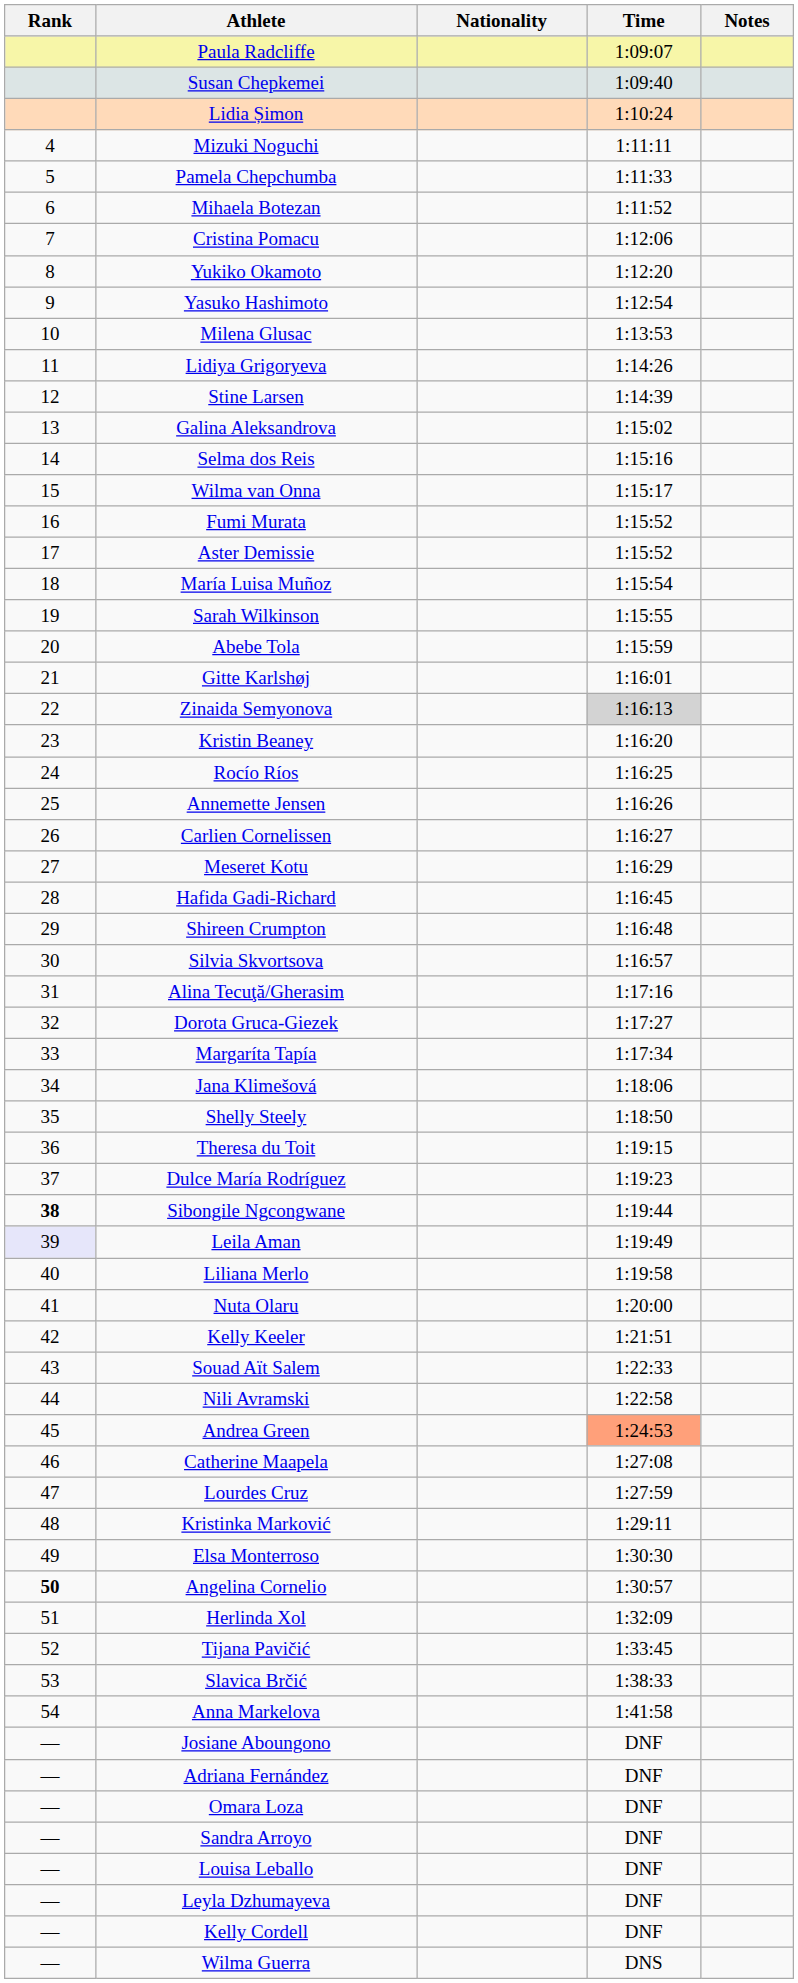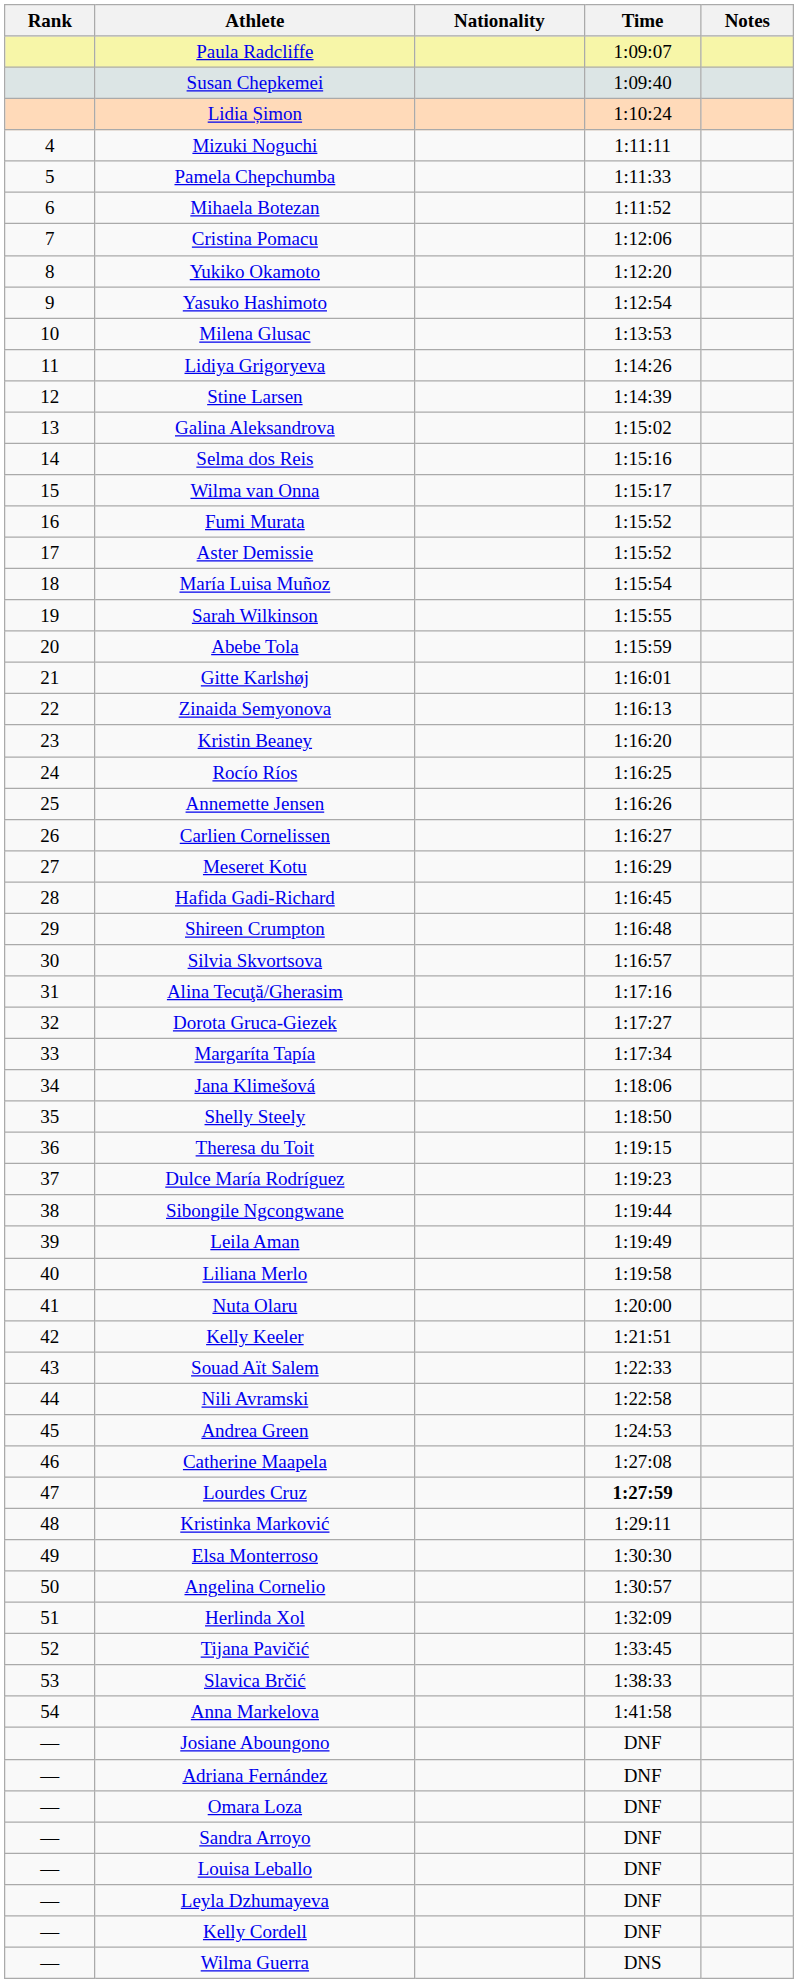(644, 709) lightgrey background -> (643, 709) no background
(50, 1210) bold -> (50, 1210) normal
(50, 1242) lavender background -> (50, 1242) no background
(644, 1430) lightsalmon background -> (643, 1430) no background
(644, 1492) normal -> (643, 1492) bold
(50, 1586) bold -> (50, 1586) normal
